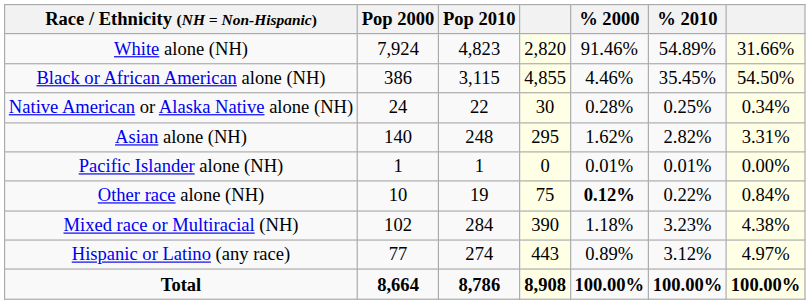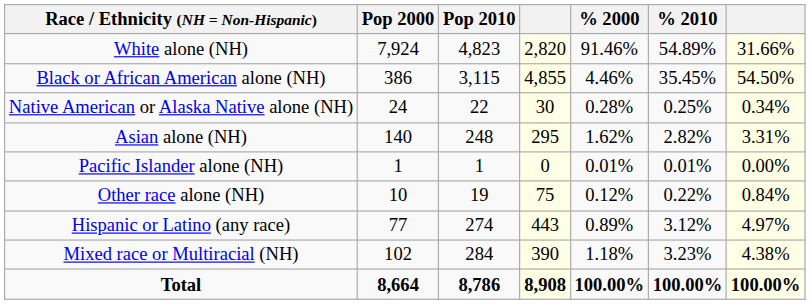(609, 195) bold -> (609, 195) normal
rows swapped: (181, 225) <-> (181, 254)
